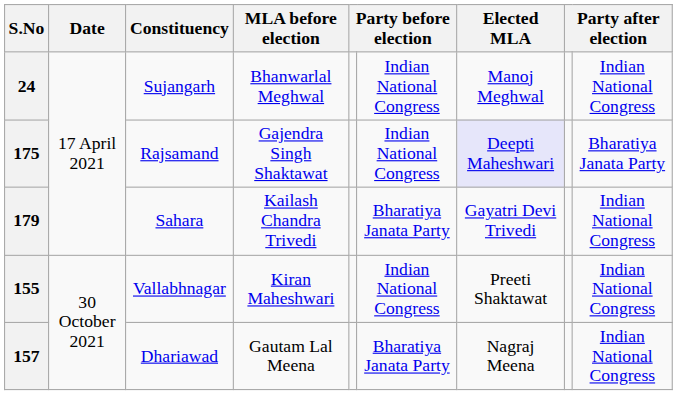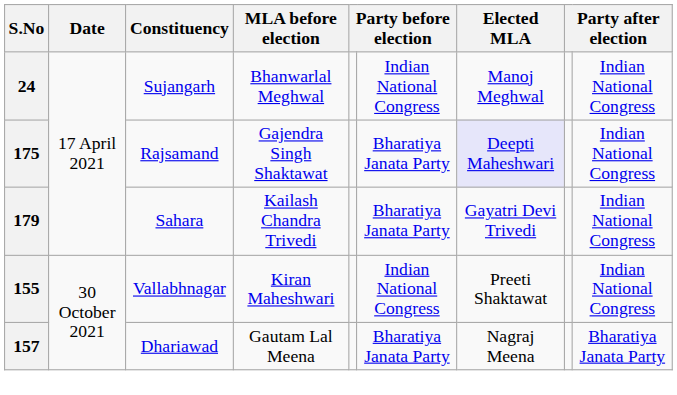(407, 153) Indian National Congress -> (407, 153) Bharatiya Janata Party
(622, 153) Bharatiya Janata Party -> (622, 153) Indian National Congress
(622, 356) Indian National Congress -> (622, 346) Bharatiya Janata Party
